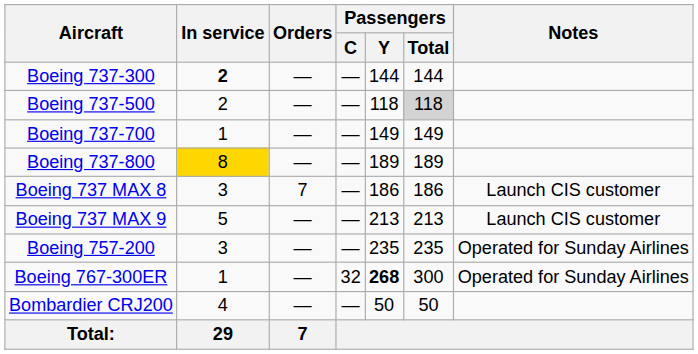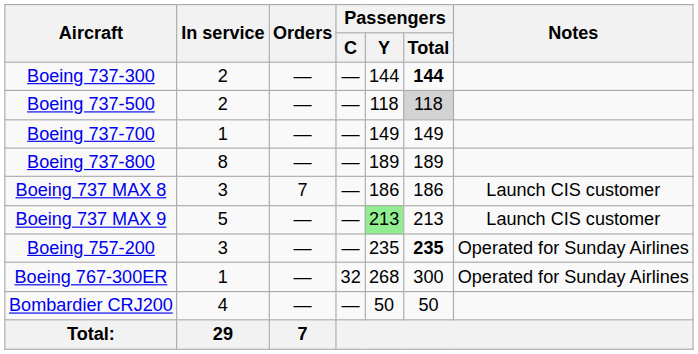(223, 76) bold -> (223, 76) normal
(428, 76) normal -> (428, 76) bold
(223, 162) gold background -> (223, 162) no background
(384, 219) no background -> (384, 219) lightgreen background
(428, 248) normal -> (428, 248) bold
(384, 276) bold -> (384, 276) normal
